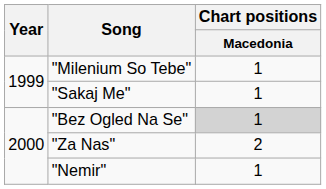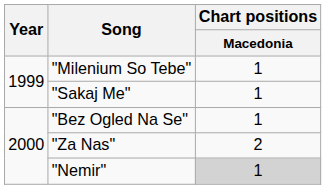(258, 119) lightgrey background -> (258, 119) no background
(258, 171) no background -> (258, 171) lightgrey background
